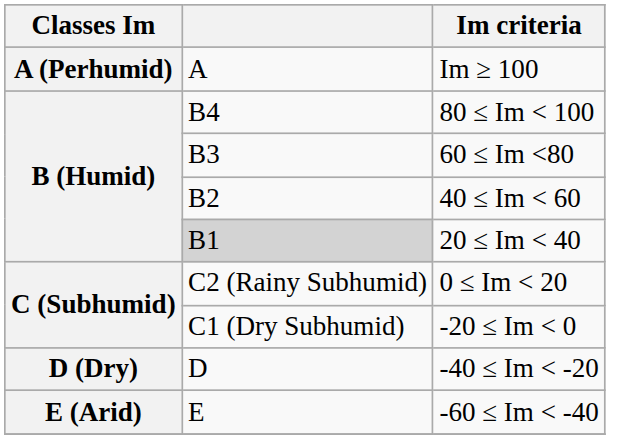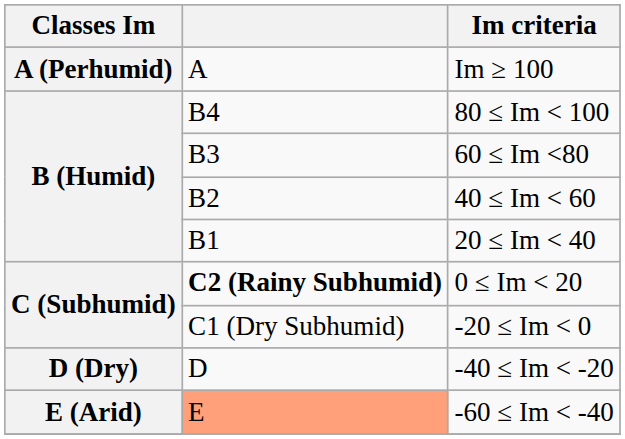(204, 240) lightgrey background -> (204, 240) no background
(308, 283) normal -> (315, 283) bold
(196, 411) no background -> (196, 411) lightsalmon background
